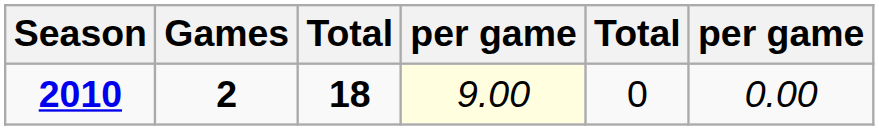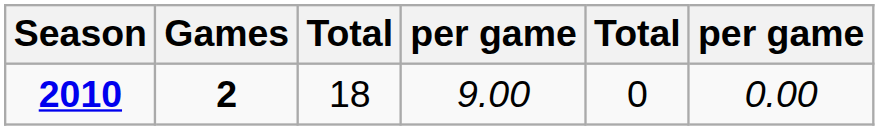(350, 93) bold -> (350, 93) normal
(494, 93) lightyellow background -> (494, 93) no background
